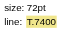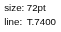(41, 21) khaki background -> (41, 21) no background
